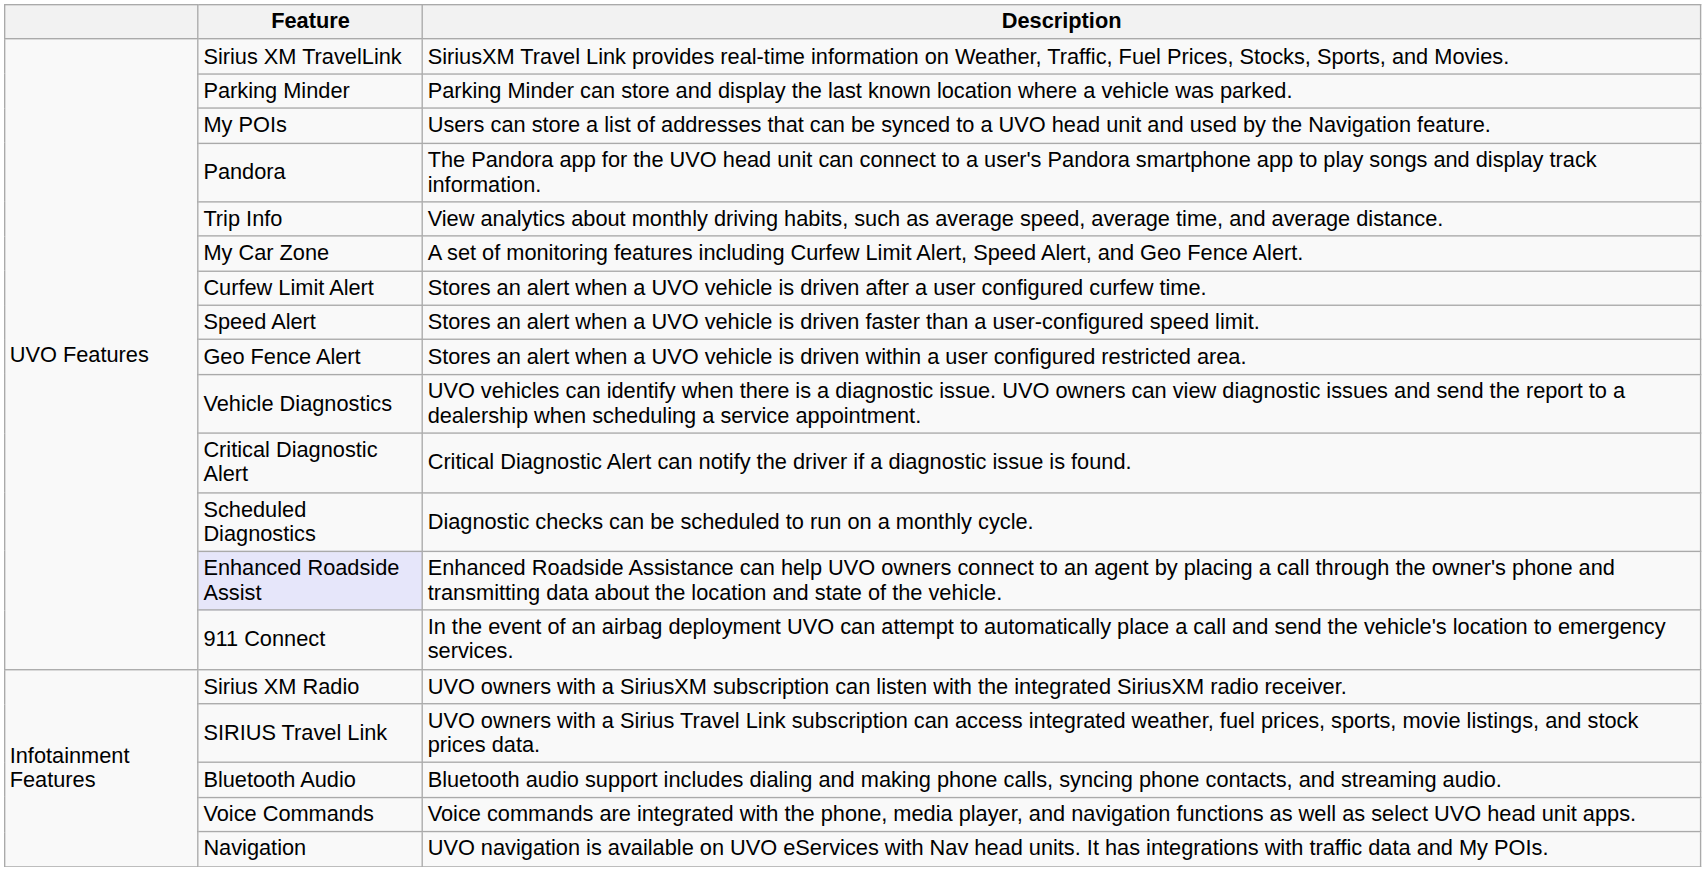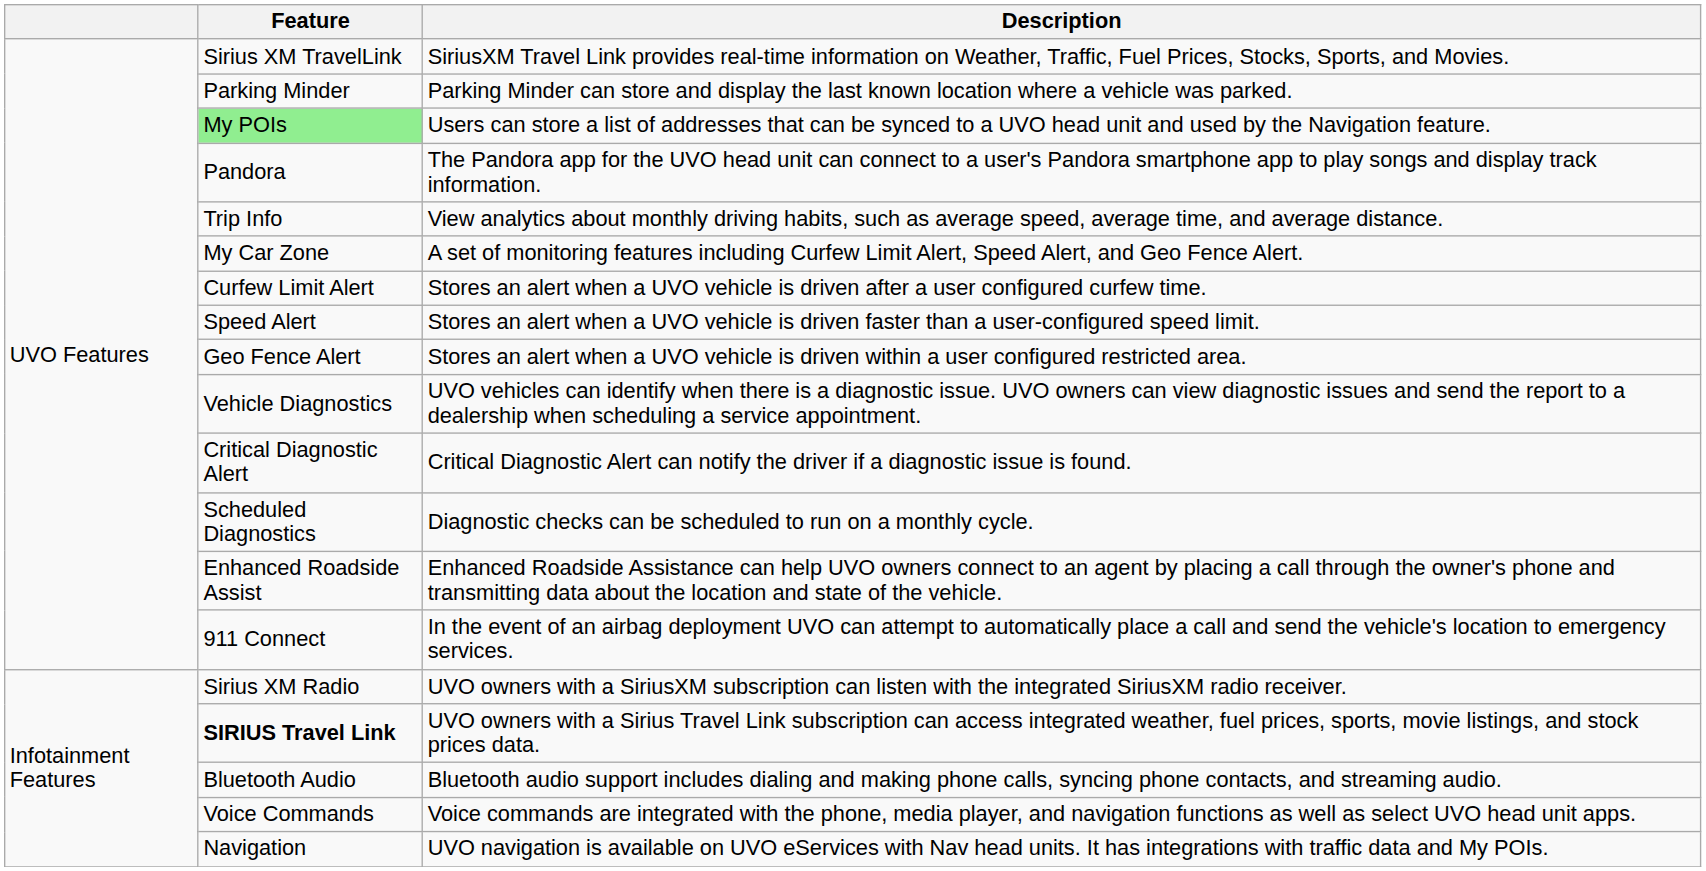(245, 125) no background -> (245, 125) lightgreen background
(301, 580) lavender background -> (301, 580) no background
(295, 733) normal -> (300, 733) bold
